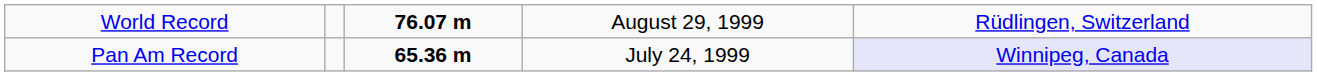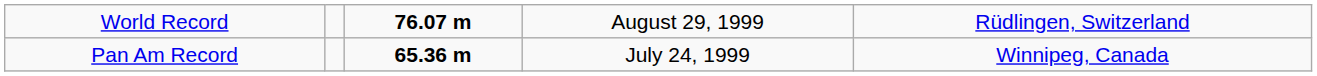(1083, 55) lavender background -> (1083, 55) no background
